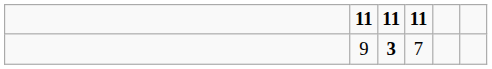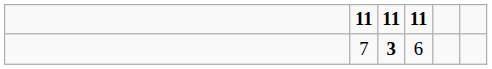(364, 49) 9 -> (364, 49) 7
(419, 49) 7 -> (419, 49) 6
